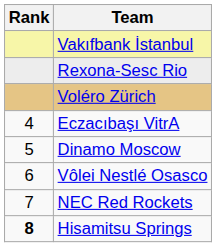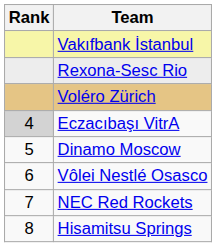(29, 123) no background -> (29, 123) lightgrey background
(29, 228) bold -> (29, 228) normal
